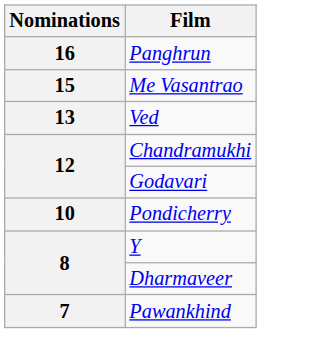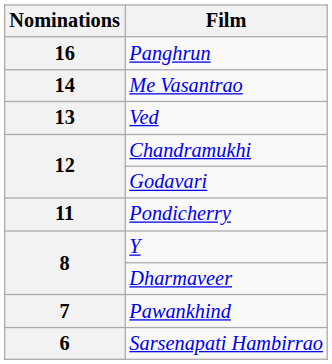(65, 85) 15 -> (65, 85) 14
(65, 214) 10 -> (65, 214) 11
+ row: (226, 343)
